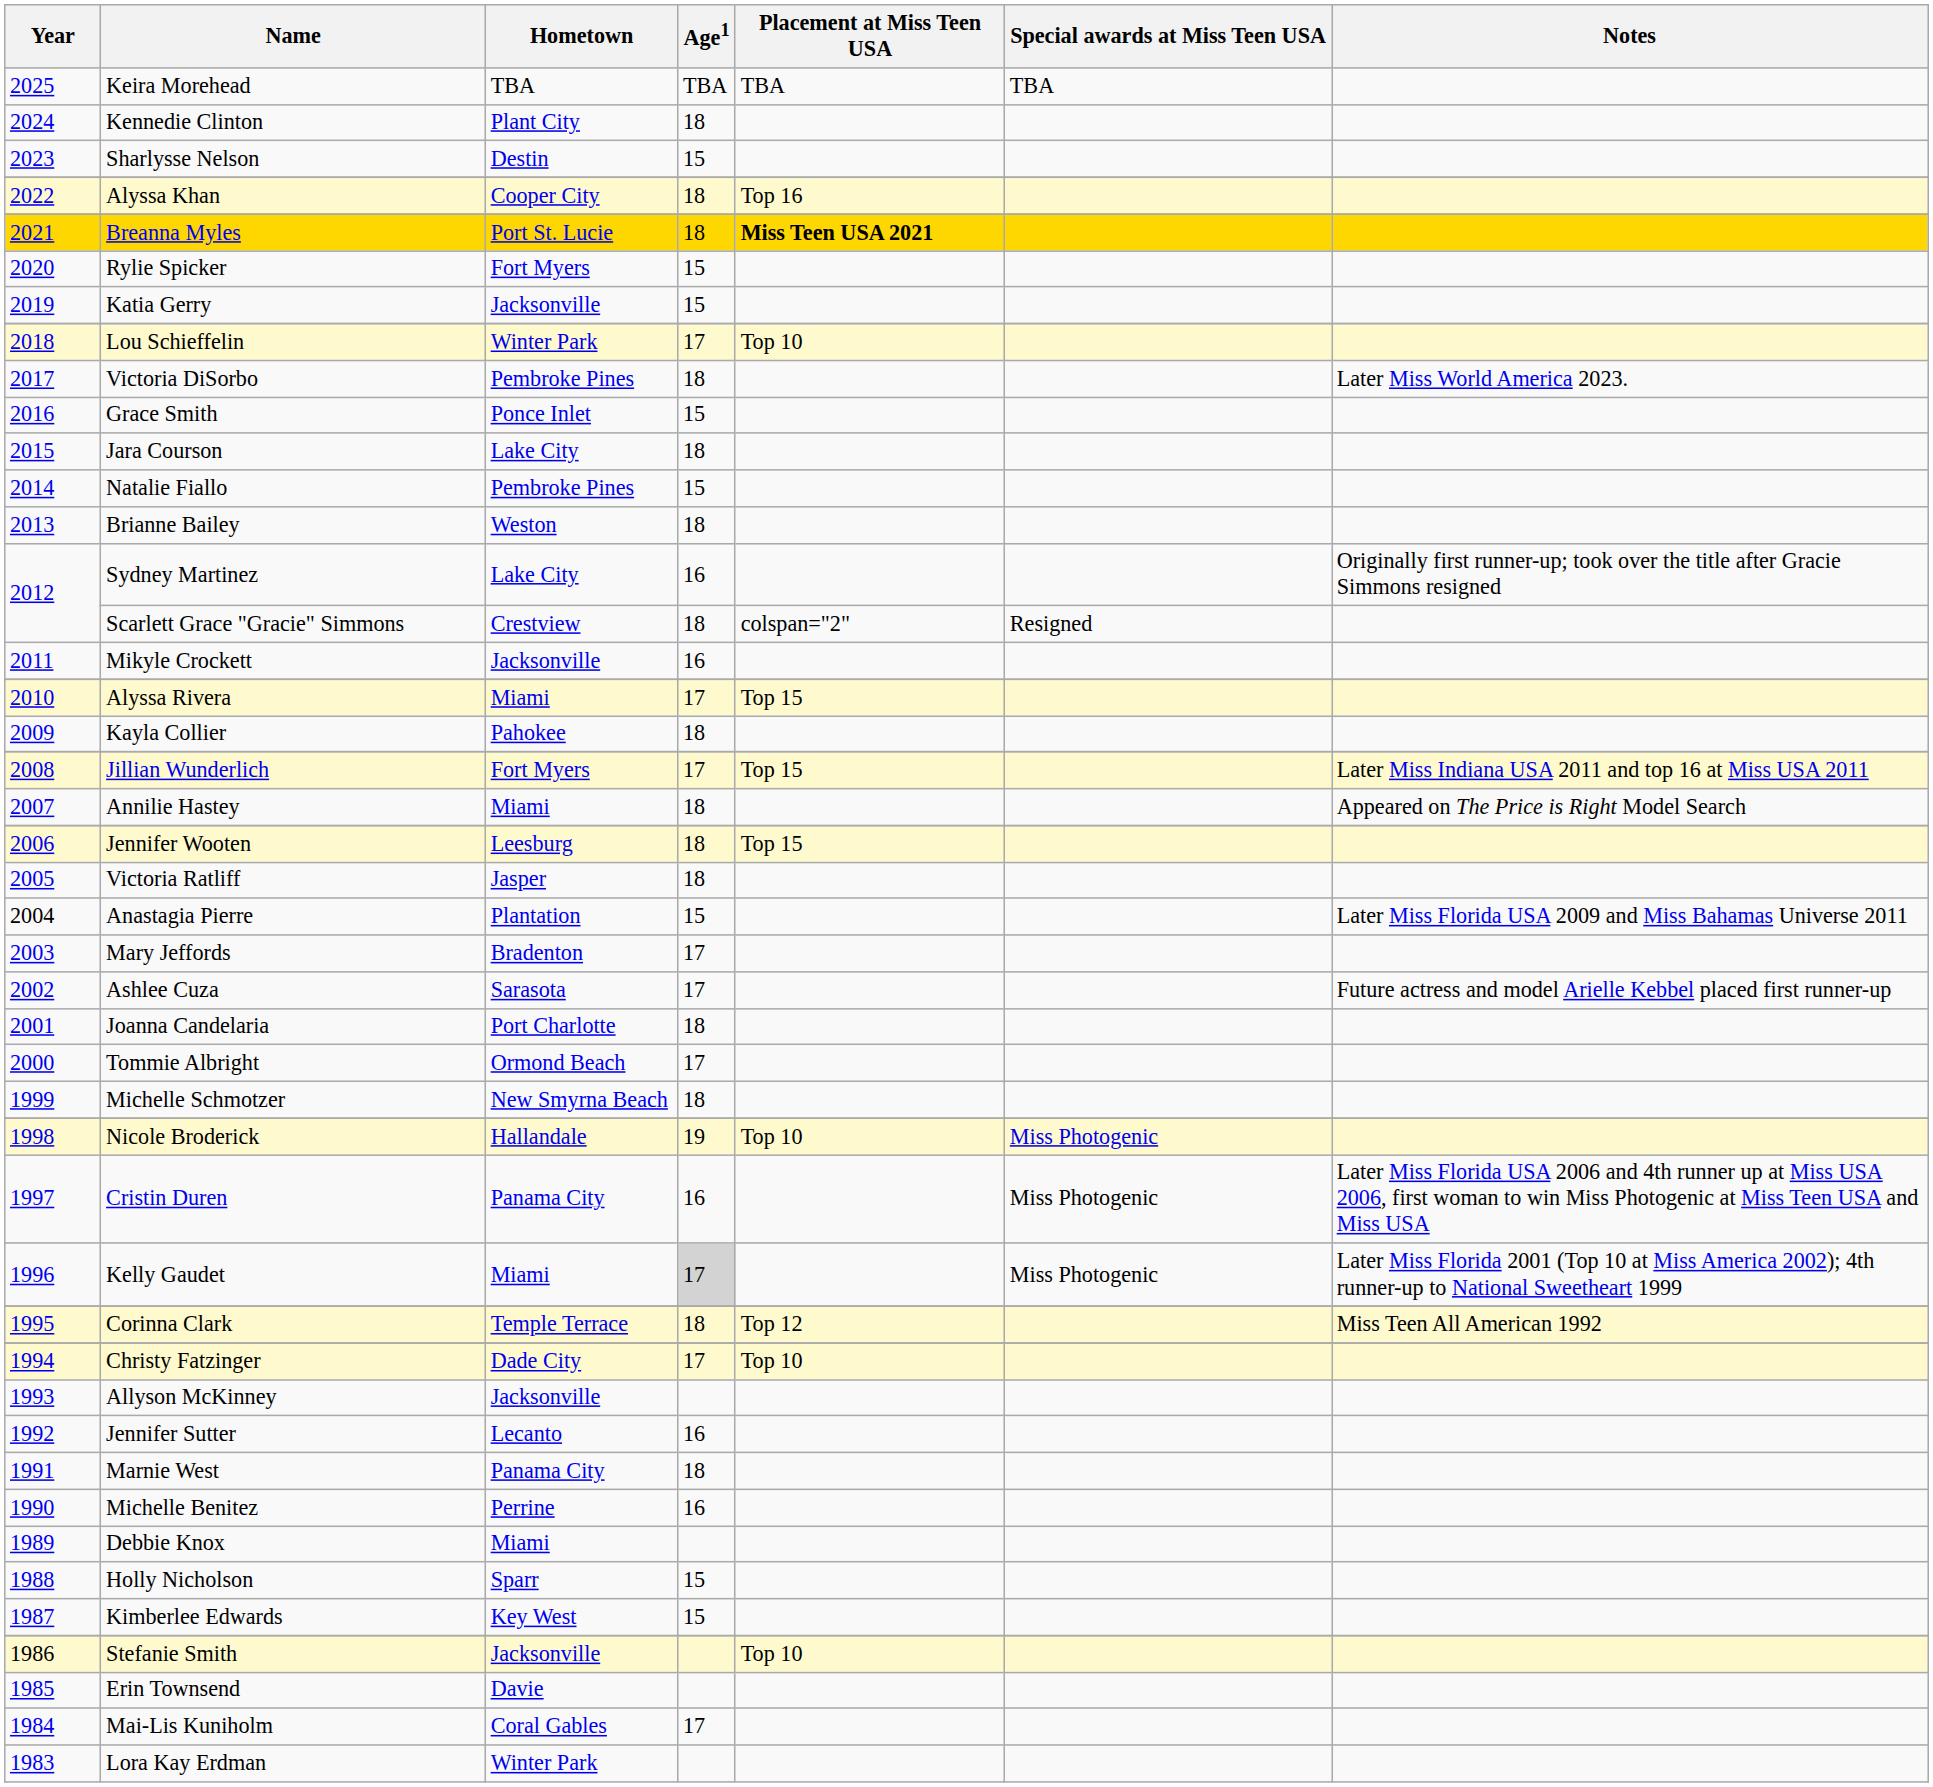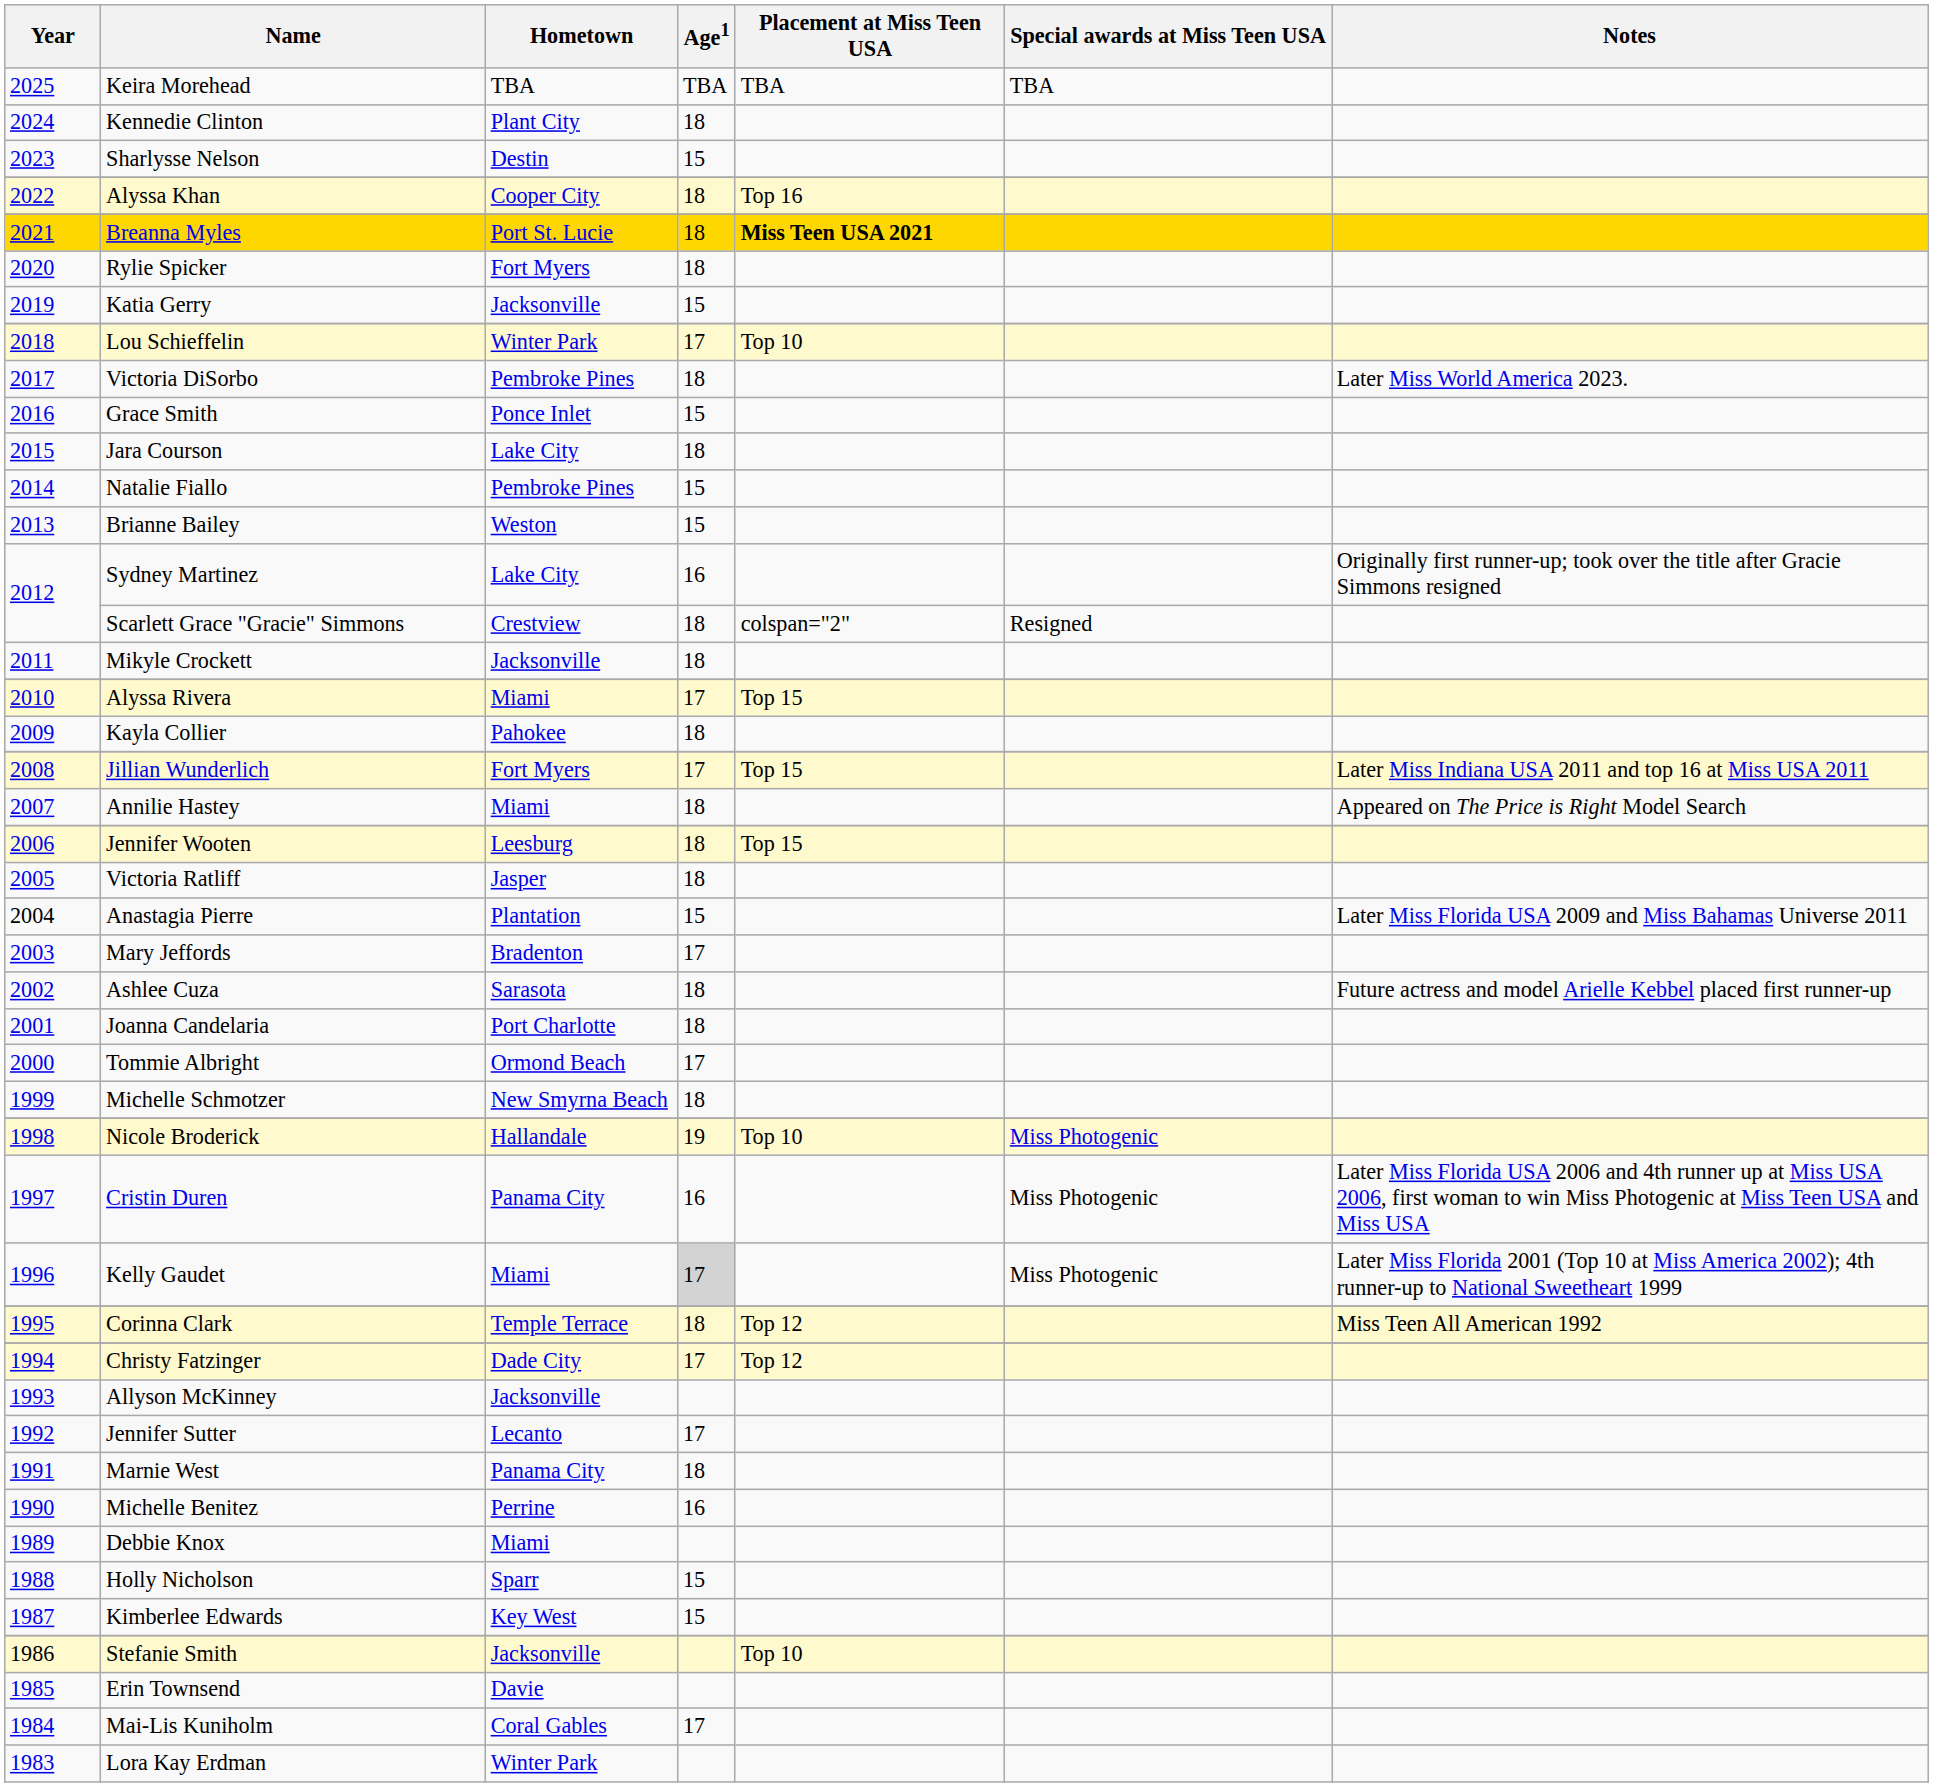(694, 268) 15 -> (694, 268) 18
(694, 524) 18 -> (694, 524) 15
(694, 660) 16 -> (694, 660) 18
(694, 989) 17 -> (694, 989) 18
(772, 1361) Top 10 -> (772, 1361) Top 12
(694, 1434) 16 -> (694, 1434) 17
